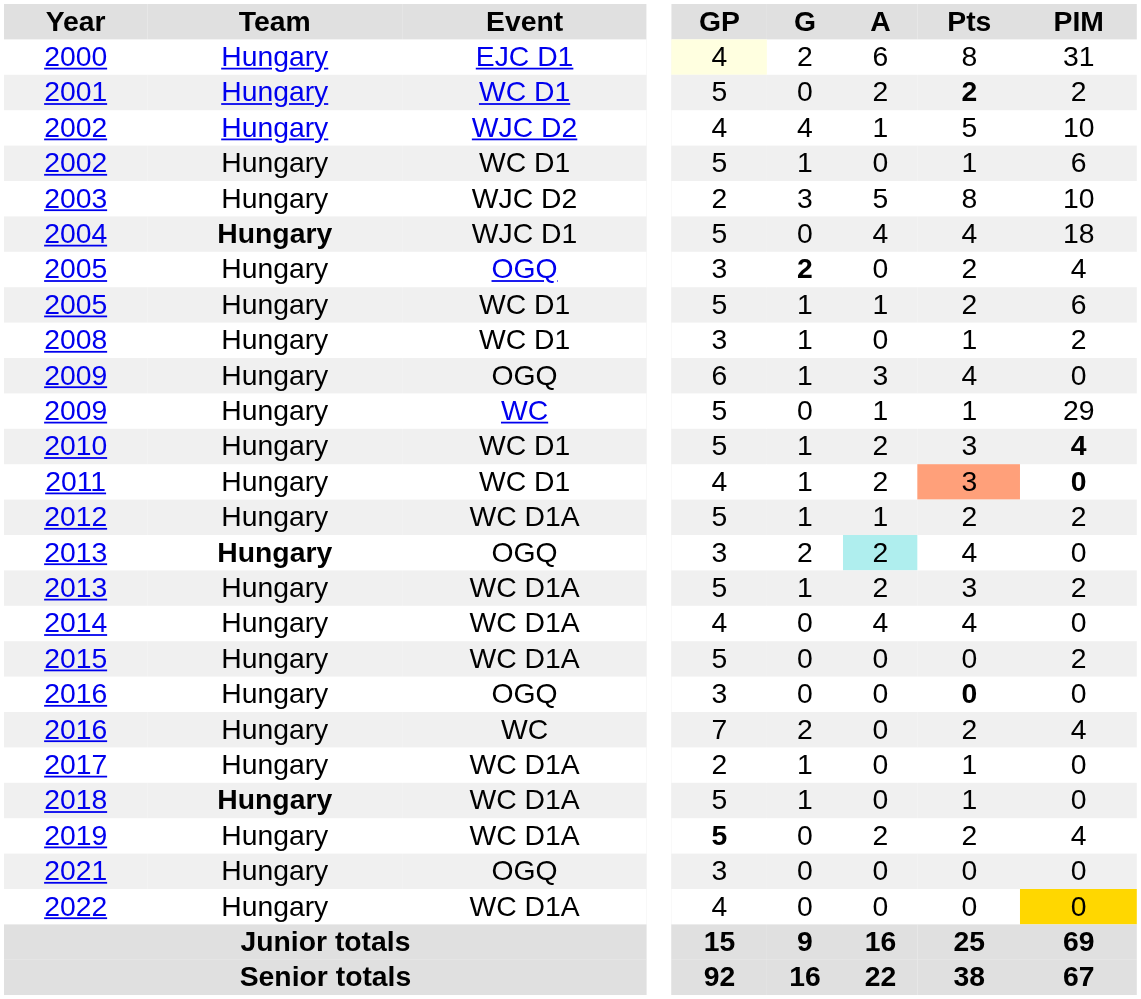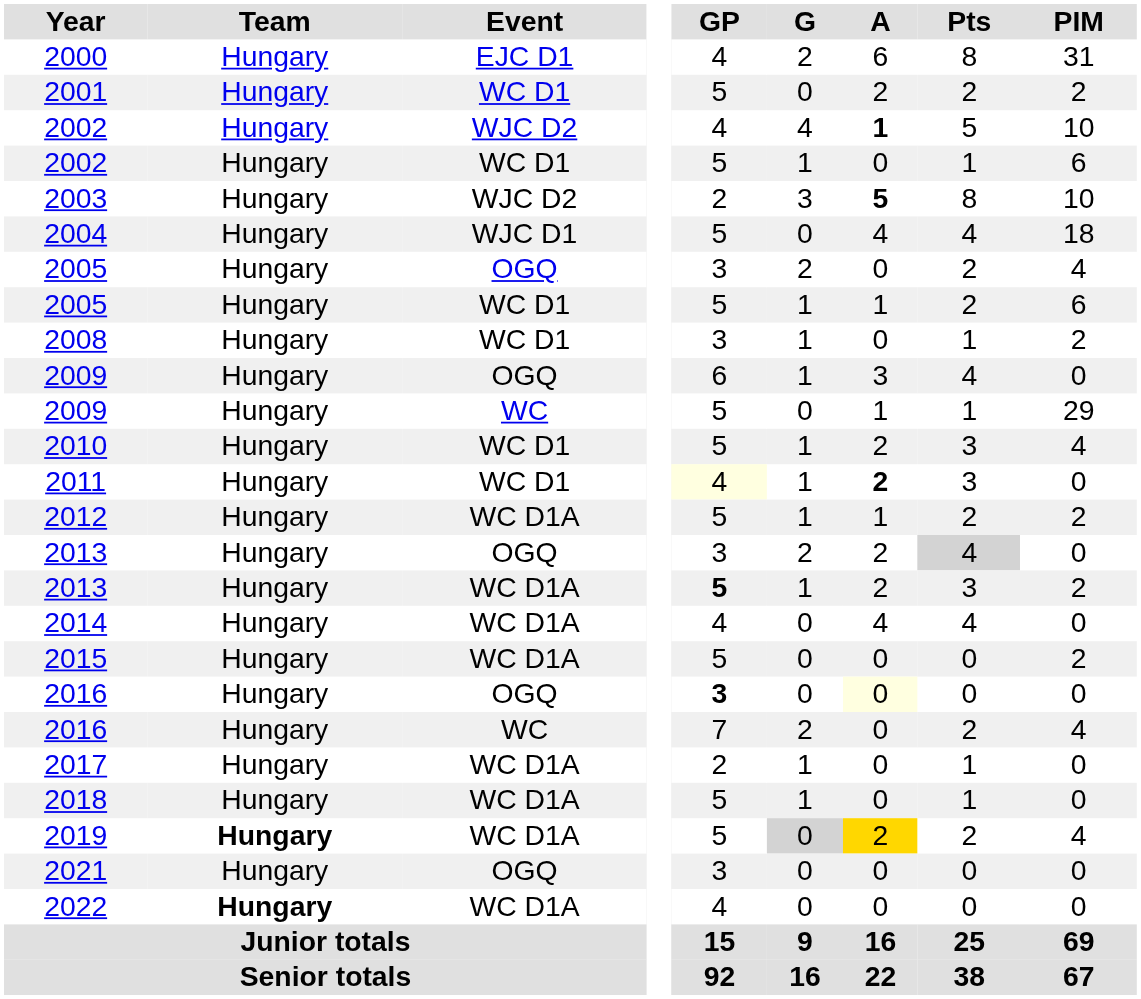(719, 56) lightyellow background -> (719, 56) no background
(969, 92) bold -> (969, 92) normal
(880, 127) normal -> (880, 127) bold
(880, 198) normal -> (880, 198) bold
(275, 233) bold -> (275, 233) normal
(805, 269) bold -> (805, 269) normal
(1079, 446) bold -> (1079, 446) normal
(719, 481) no background -> (719, 481) lightyellow background
(880, 481) normal -> (880, 481) bold
(969, 481) lightsalmon background -> (969, 481) no background
(1079, 481) bold -> (1079, 481) normal
(275, 552) bold -> (275, 552) normal
(880, 552) paleturquoise background -> (880, 552) no background
(969, 552) no background -> (969, 552) lightgrey background
(719, 587) normal -> (719, 587) bold
(719, 693) normal -> (719, 693) bold
(880, 693) no background -> (880, 693) lightyellow background
(969, 693) bold -> (969, 693) normal
(275, 800) bold -> (275, 800) normal
(275, 835) normal -> (275, 835) bold
(719, 835) bold -> (719, 835) normal
(805, 835) no background -> (805, 835) lightgrey background
(880, 835) no background -> (880, 835) gold background
(275, 906) normal -> (275, 906) bold
(1079, 906) gold background -> (1079, 906) no background
